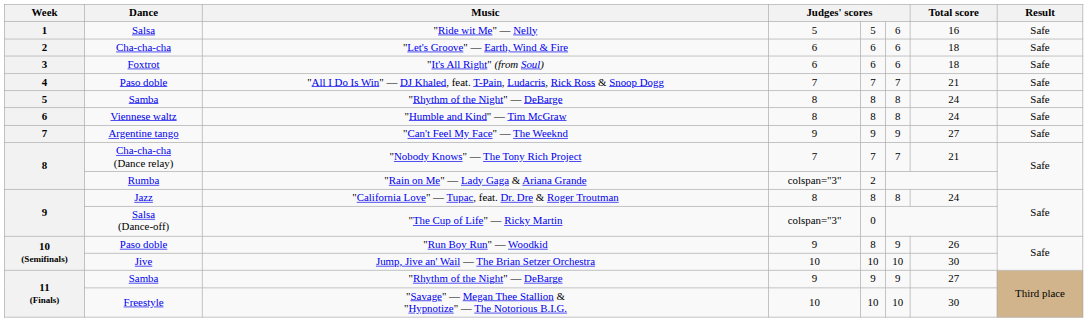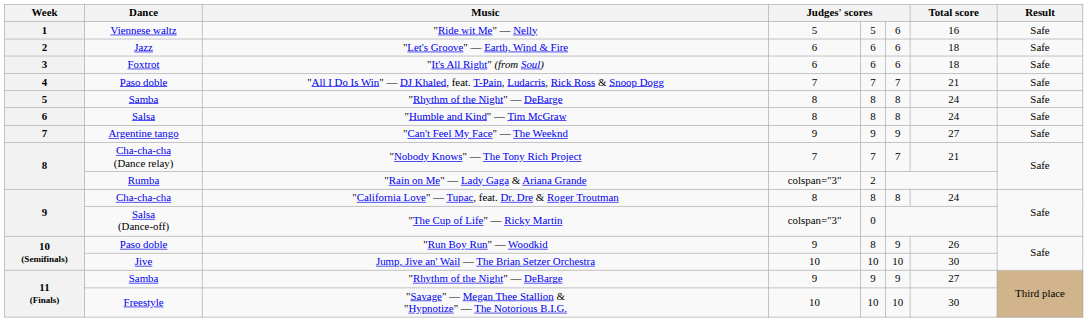(144, 30) Salsa -> (144, 30) Viennese waltz
(144, 47) Cha-cha-cha -> (144, 47) Jazz
(144, 116) Viennese waltz -> (144, 116) Salsa
(144, 197) Jazz -> (144, 197) Cha-cha-cha
